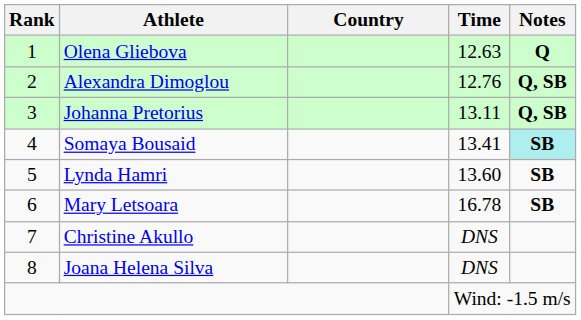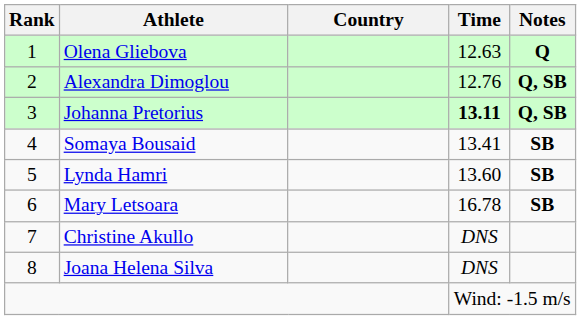(479, 112) normal -> (479, 112) bold
(542, 143) paleturquoise background -> (542, 143) no background
